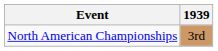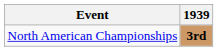(196, 35) normal -> (196, 35) bold
